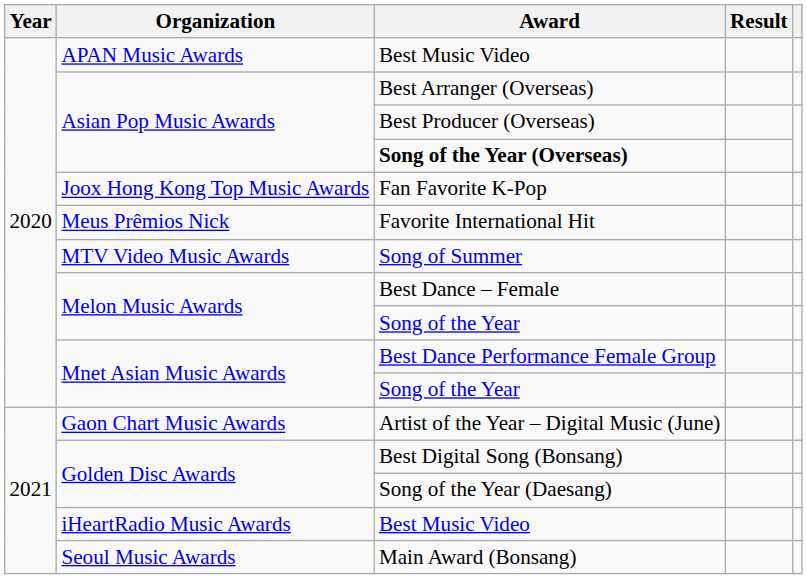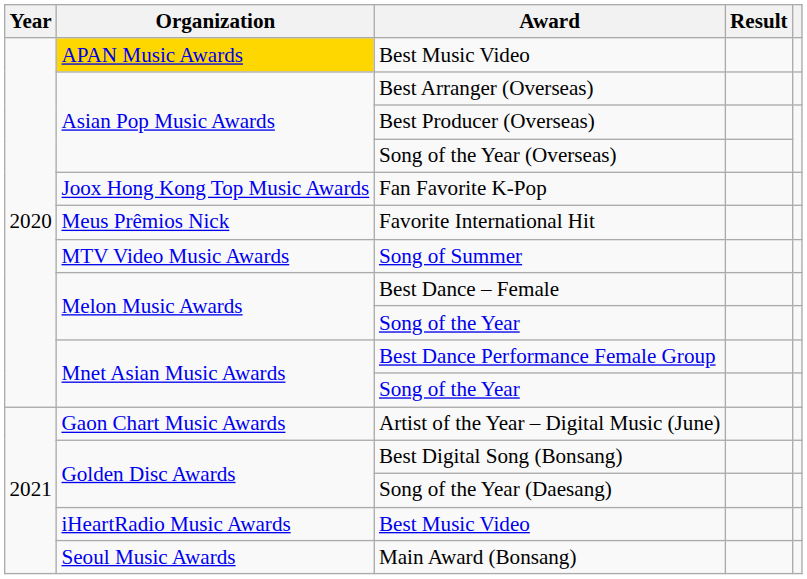(152, 54) no background -> (152, 54) gold background
(503, 155) bold -> (498, 155) normal
